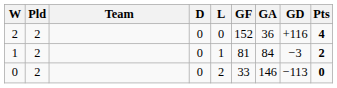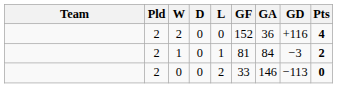columns swapped: (119, 14) <-> (15, 14)
